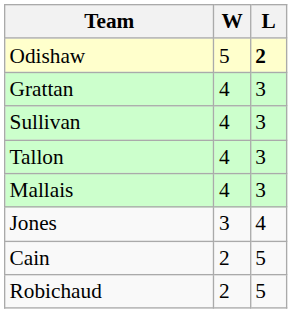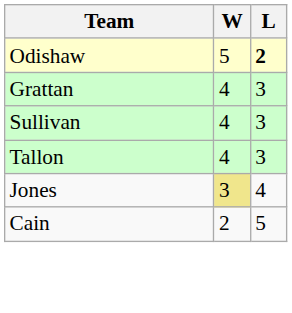- row: (41, 190)
(224, 223) no background -> (224, 190) khaki background
- row: (56, 291)
